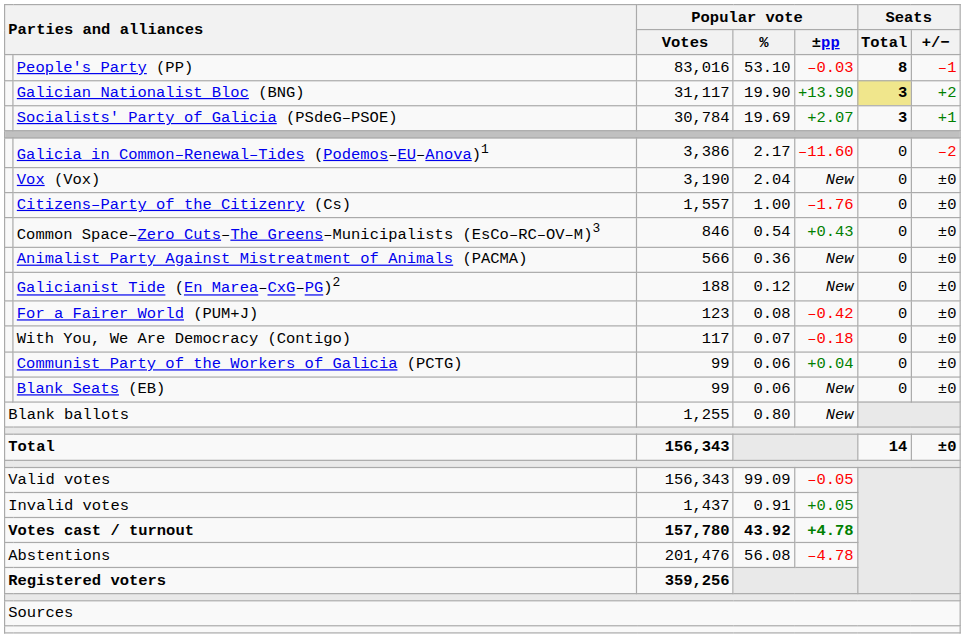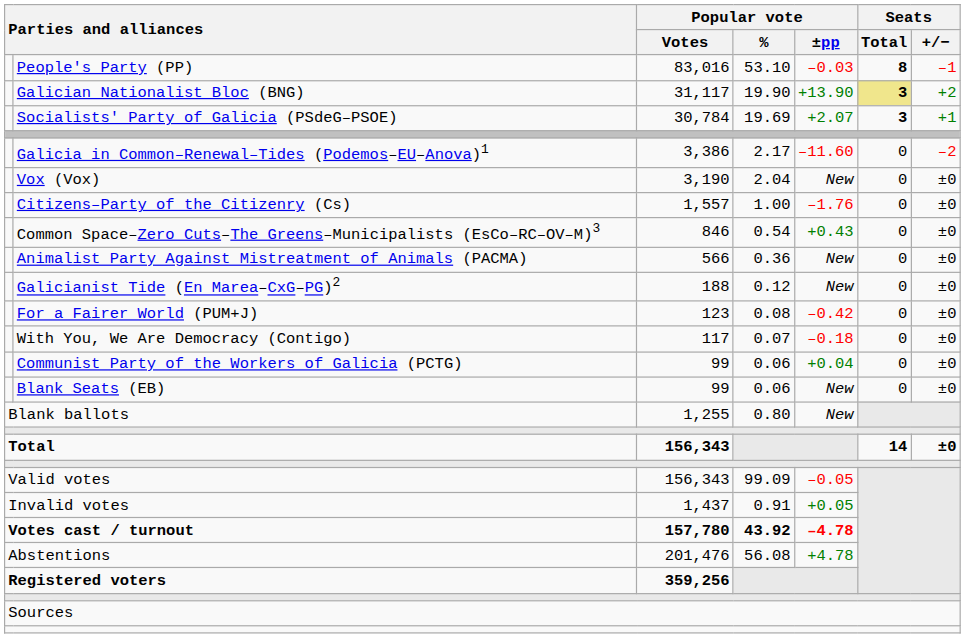(830, 530) +4.78 -> (830, 530) –4.78
(830, 555) –4.78 -> (830, 555) +4.78
